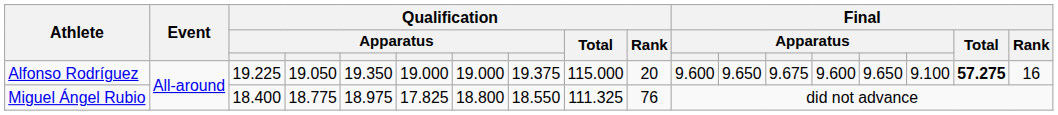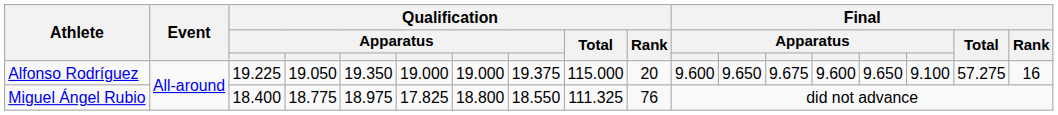(981, 73) bold -> (981, 73) normal
